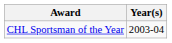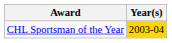(146, 29) no background -> (146, 29) gold background
